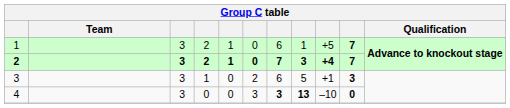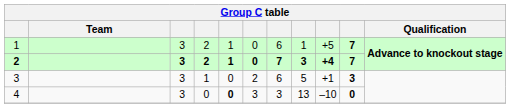(231, 95) normal -> (231, 95) bold
(279, 95) bold -> (279, 95) normal
(304, 95) bold -> (304, 95) normal
